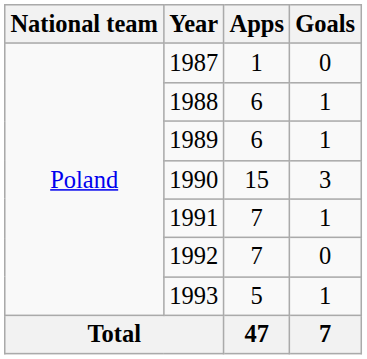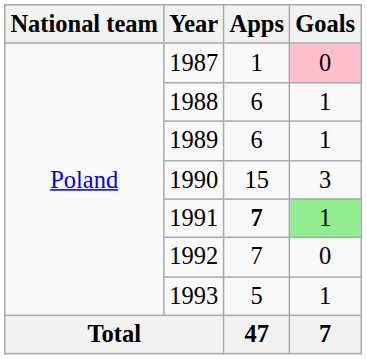(325, 62) no background -> (325, 62) pink background
(257, 218) normal -> (257, 218) bold
(325, 218) no background -> (325, 218) lightgreen background
